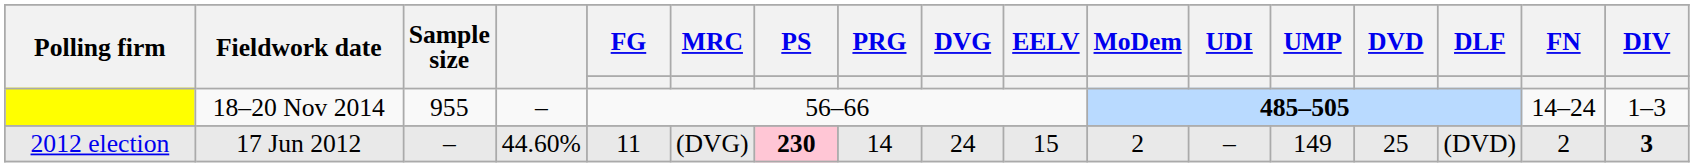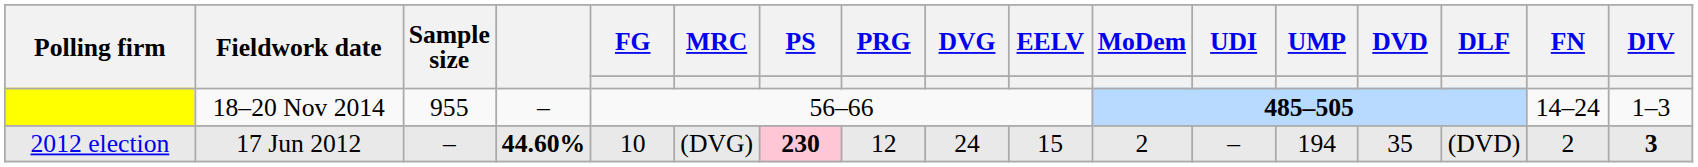(541, 144) normal -> (544, 144) bold
(628, 144) 11 -> (633, 144) 10
(879, 144) 14 -> (884, 144) 12
(1313, 144) 149 -> (1317, 144) 194
(1396, 144) 25 -> (1400, 144) 35
